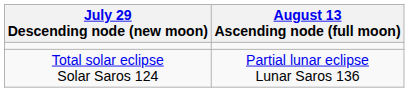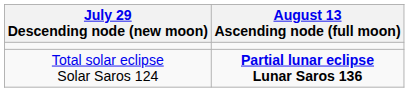(308, 68) normal -> (308, 68) bold
